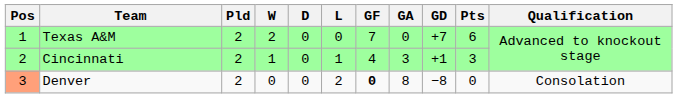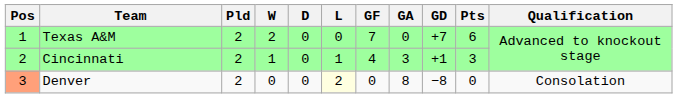(339, 82) no background -> (339, 82) lightyellow background
(372, 82) bold -> (372, 82) normal
